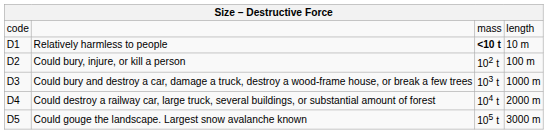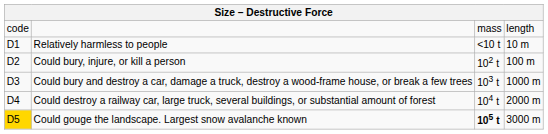(489, 45) bold -> (489, 45) normal
(13, 119) no background -> (13, 119) gold background
(488, 119) normal -> (488, 119) bold
